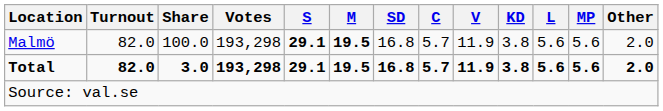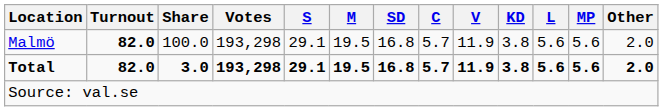(136, 42) normal -> (136, 42) bold
(307, 42) bold -> (307, 42) normal
(351, 42) bold -> (351, 42) normal
